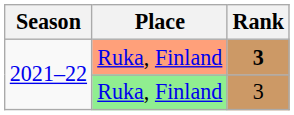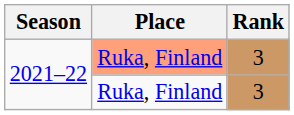(258, 57) bold -> (258, 57) normal
(160, 92) lightgreen background -> (160, 92) no background
